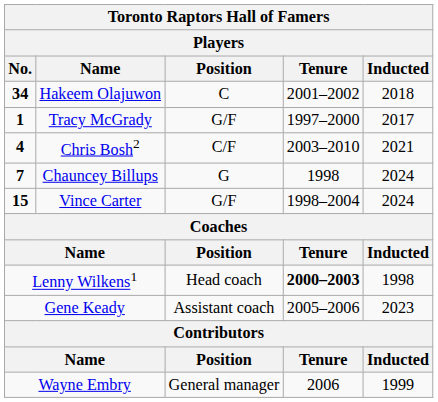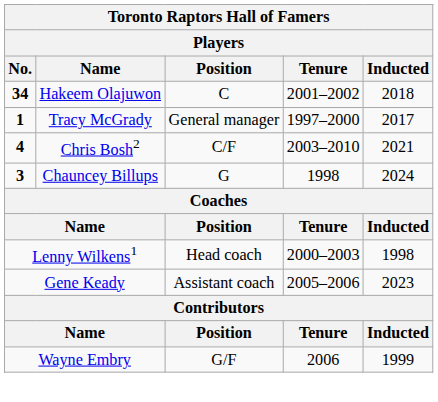(224, 119) G/F -> (224, 119) General manager
(20, 175) 7 -> (20, 175) 3
- row: (100, 201)
(323, 280) bold -> (323, 254) normal
(224, 384) General manager -> (224, 359) G/F
